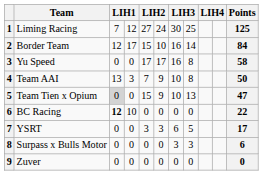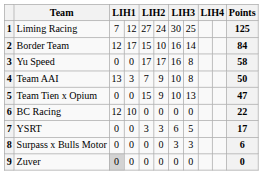(117, 95) lightgrey background -> (117, 95) no background
(117, 112) bold -> (117, 112) normal
(117, 161) no background -> (117, 161) lightgrey background
